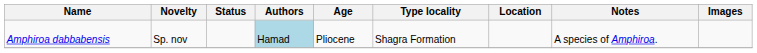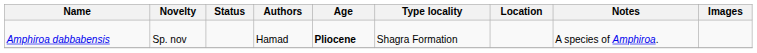(273, 39) lightblue background -> (272, 39) no background
(335, 39) normal -> (335, 39) bold
